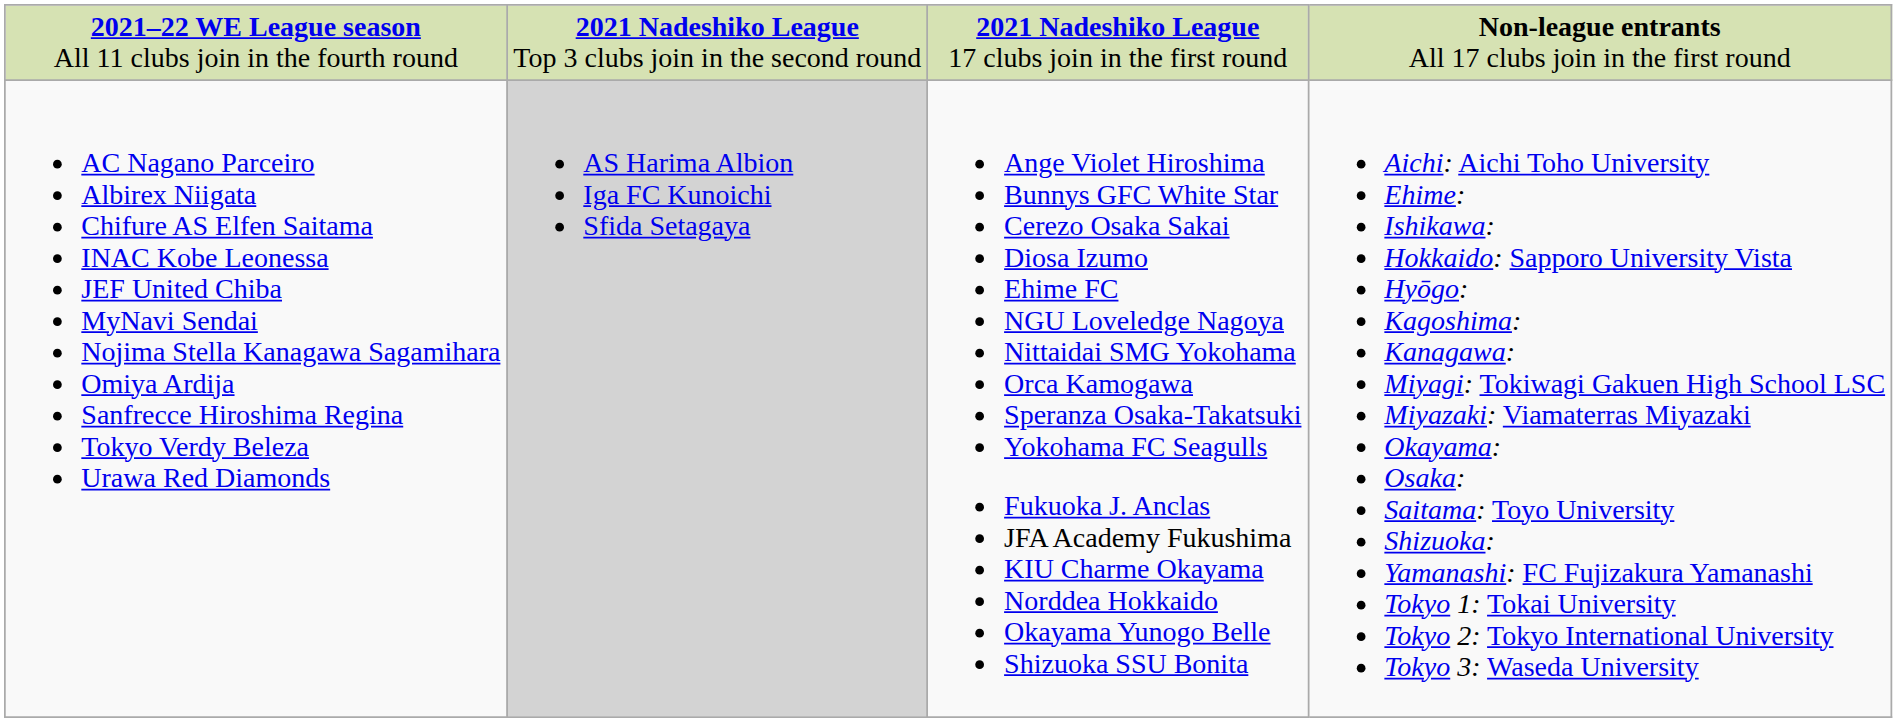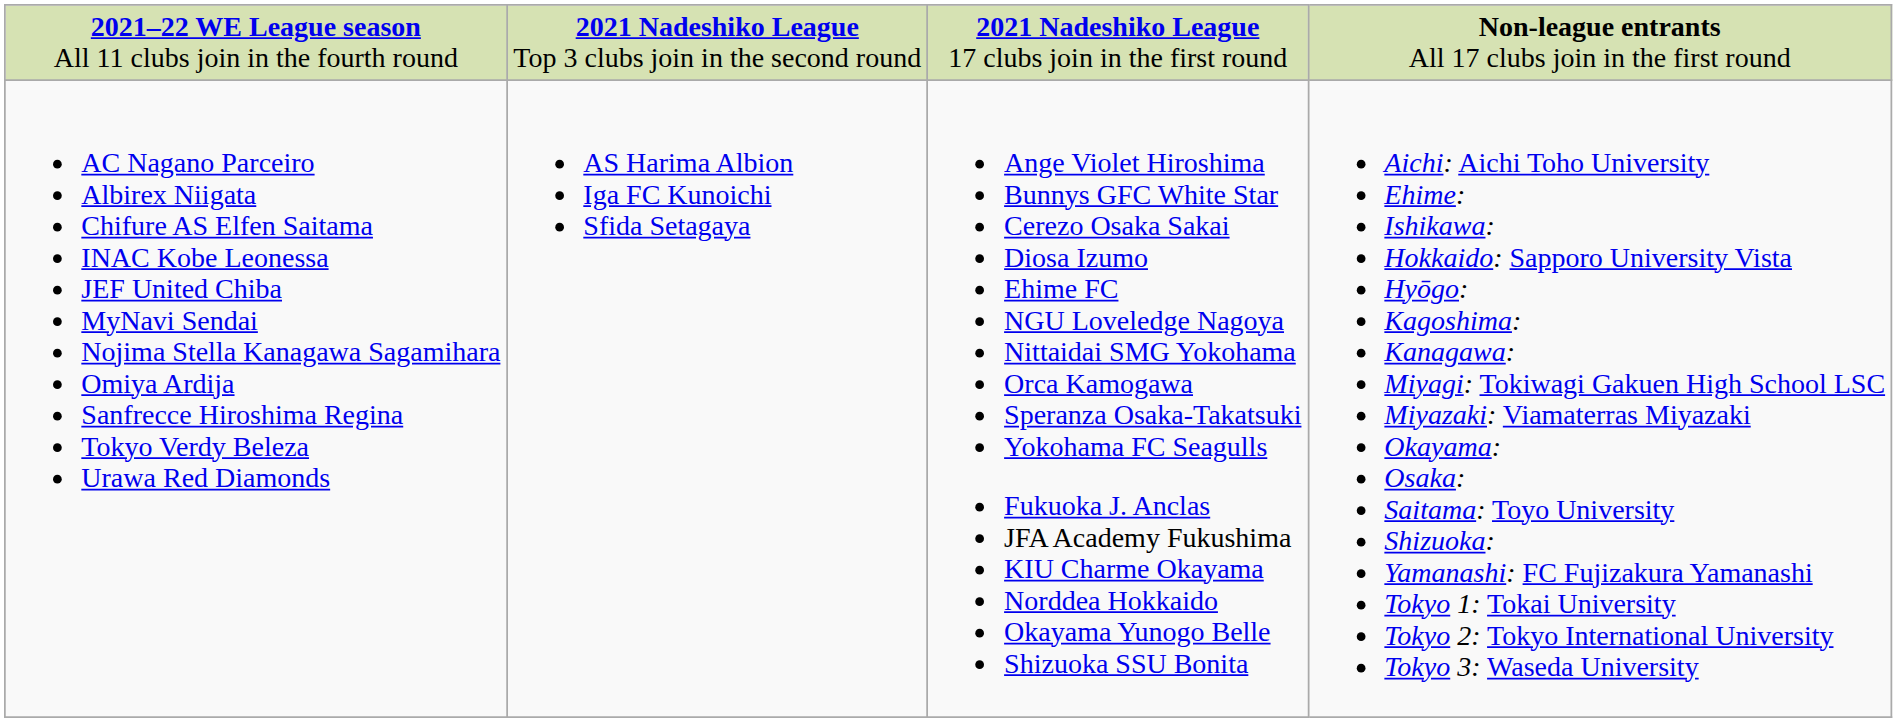(717, 194) lightgrey background -> (717, 194) no background
